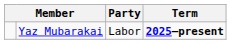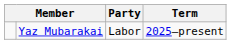(185, 31) bold -> (185, 31) normal
